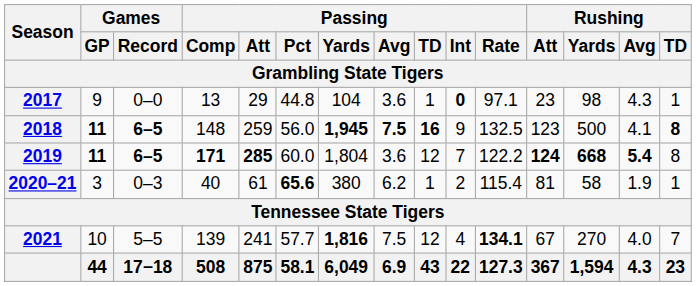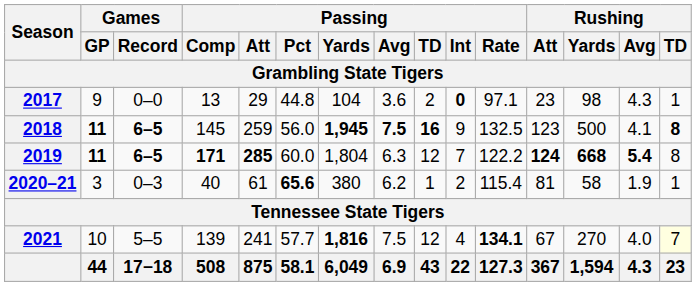(430, 101) 1 -> (430, 101) 2
(211, 128) 148 -> (211, 128) 145
(394, 156) 3.6 -> (394, 156) 6.3
(675, 239) no background -> (675, 239) lightyellow background
